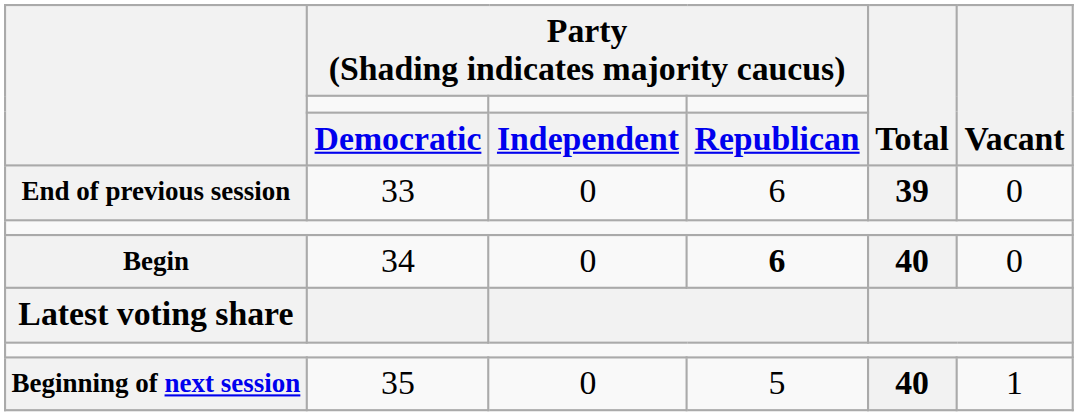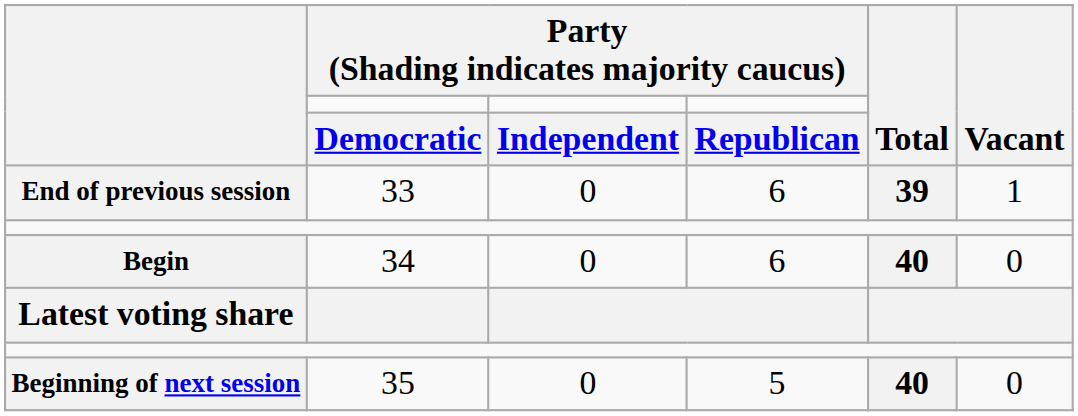(1015, 191) 0 -> (1015, 191) 1
(777, 260) bold -> (777, 260) normal
(1015, 383) 1 -> (1015, 383) 0
